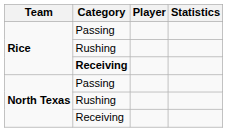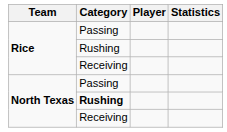(102, 65) bold -> (103, 65) normal
(96, 100) normal -> (101, 100) bold
